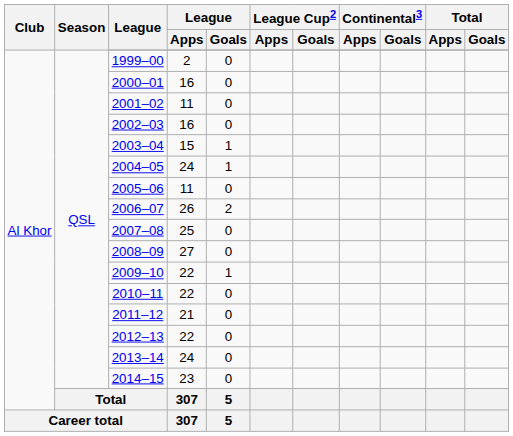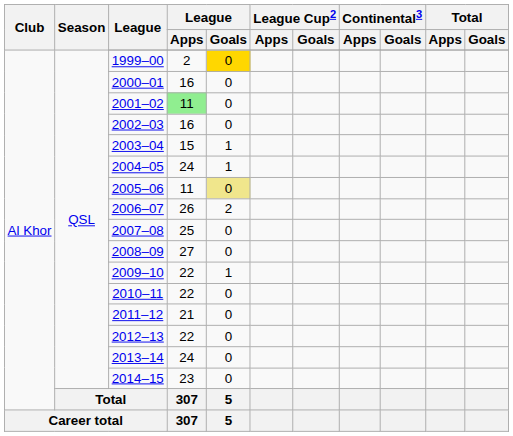(228, 61) no background -> (228, 61) gold background
(187, 104) no background -> (187, 104) lightgreen background
(228, 188) no background -> (228, 188) khaki background
